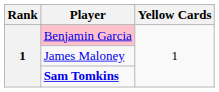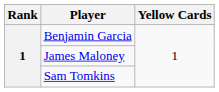(88, 35) pink background -> (88, 35) no background
(81, 76) bold -> (79, 76) normal
